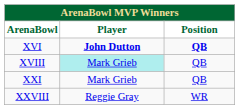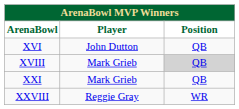(112, 46) bold -> (112, 46) normal
(199, 46) bold -> (199, 46) normal
(112, 63) paleturquoise background -> (112, 63) no background
(199, 63) no background -> (199, 63) lightgrey background
